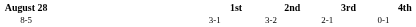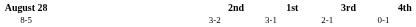columns swapped: (236, 8) <-> (292, 8)
